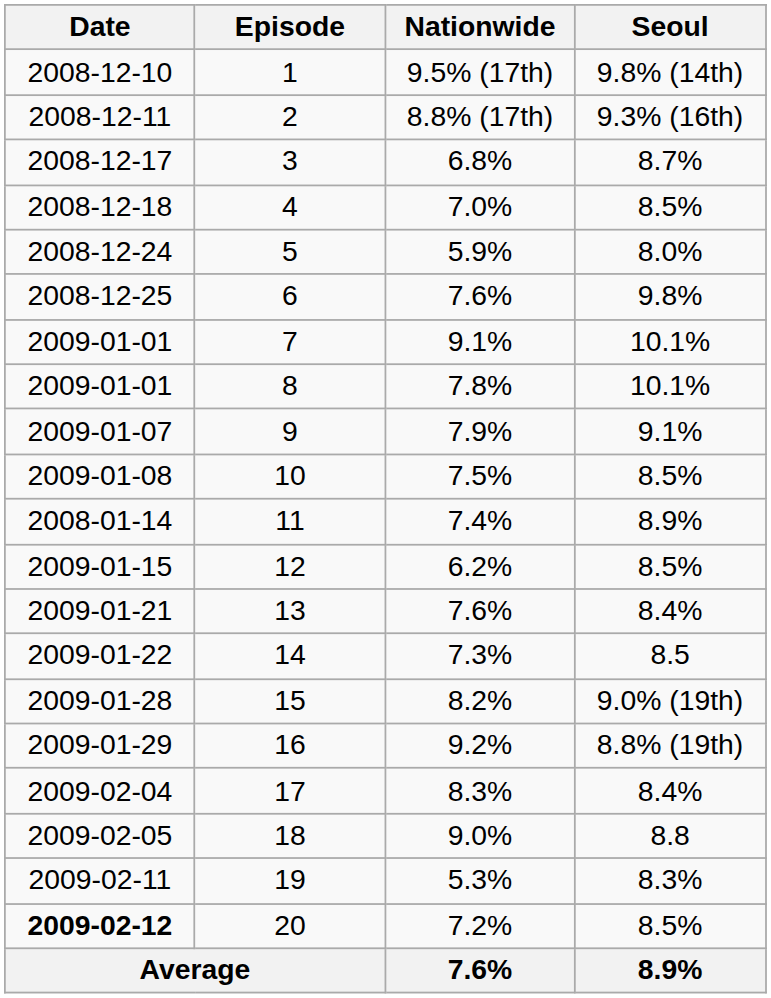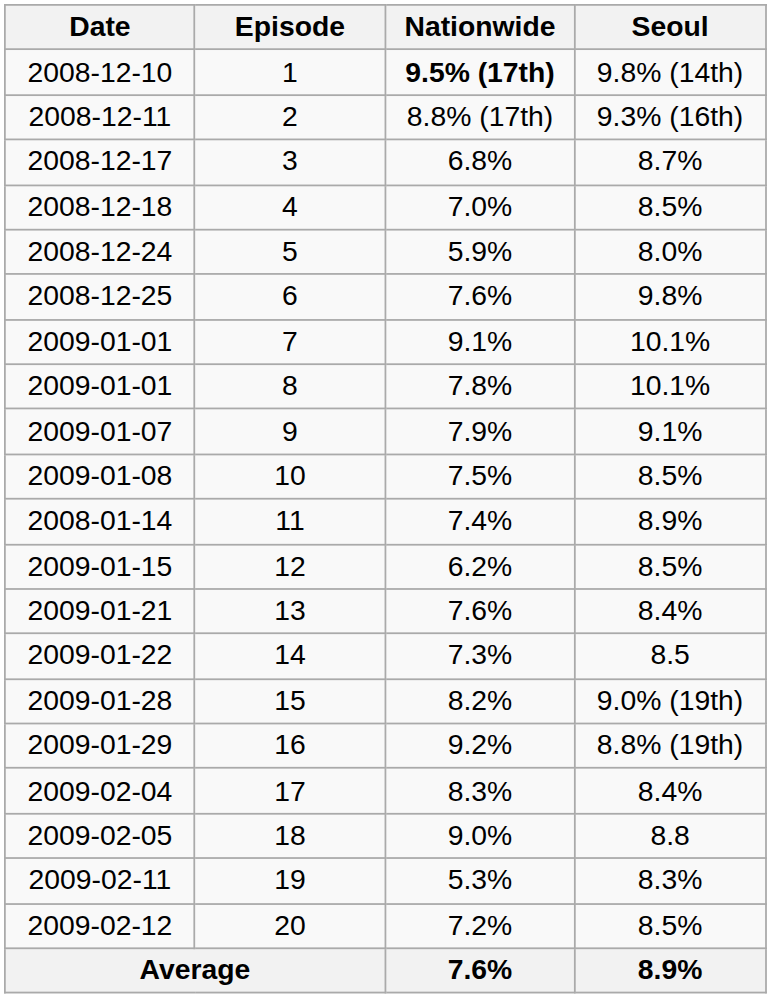(480, 71) normal -> (480, 71) bold
(100, 925) bold -> (100, 925) normal
